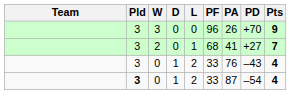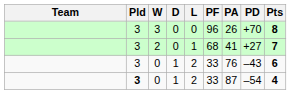(275, 30) 9 -> (275, 30) 8
(275, 64) 4 -> (275, 64) 6
